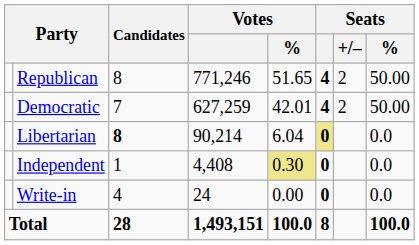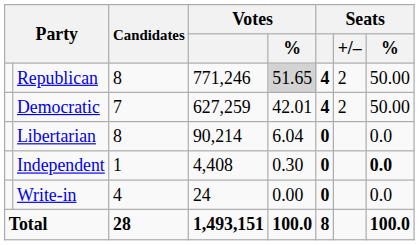(292, 77) no background -> (292, 77) lightgrey background
(118, 136) bold -> (118, 136) normal
(325, 136) khaki background -> (325, 136) no background
(288, 165) khaki background -> (288, 165) no background
(381, 165) normal -> (381, 165) bold
